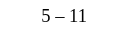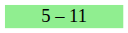(64, 16) no background -> (64, 16) lightgreen background
